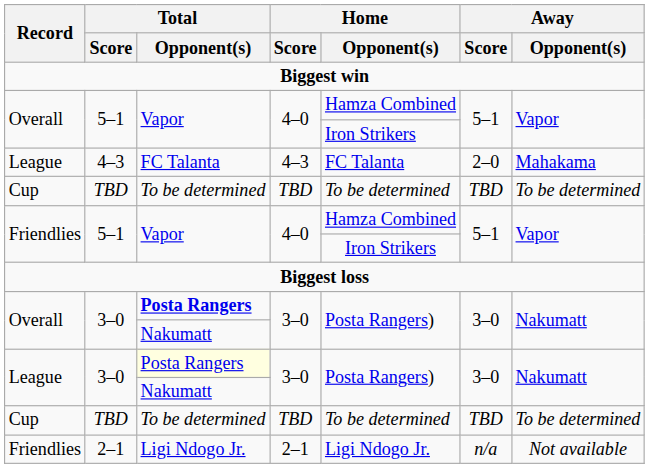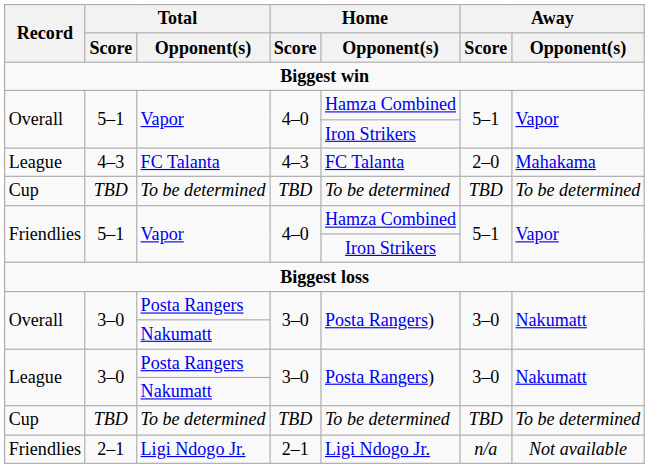(196, 305) bold -> (192, 305) normal
(192, 362) lightyellow background -> (192, 362) no background
